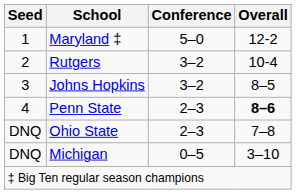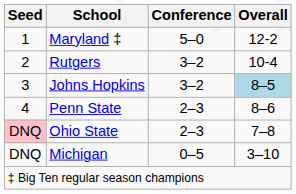(263, 85) no background -> (263, 85) lightblue background
(263, 108) bold -> (263, 108) normal
(25, 131) no background -> (25, 131) pink background
